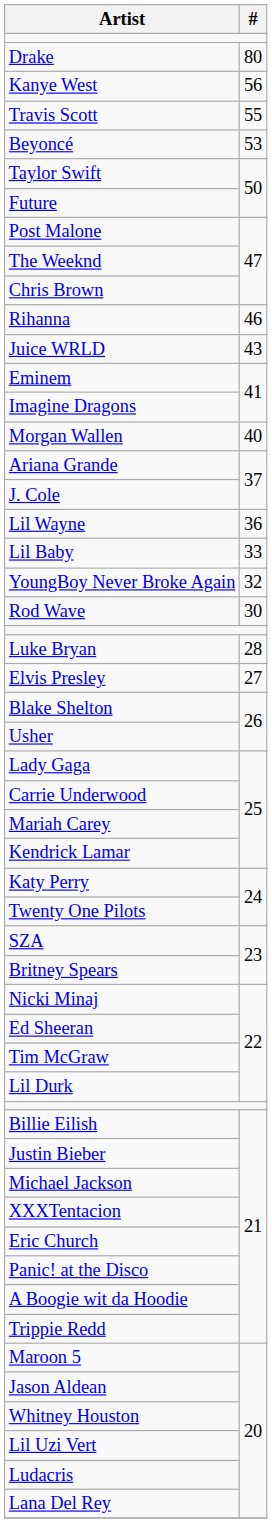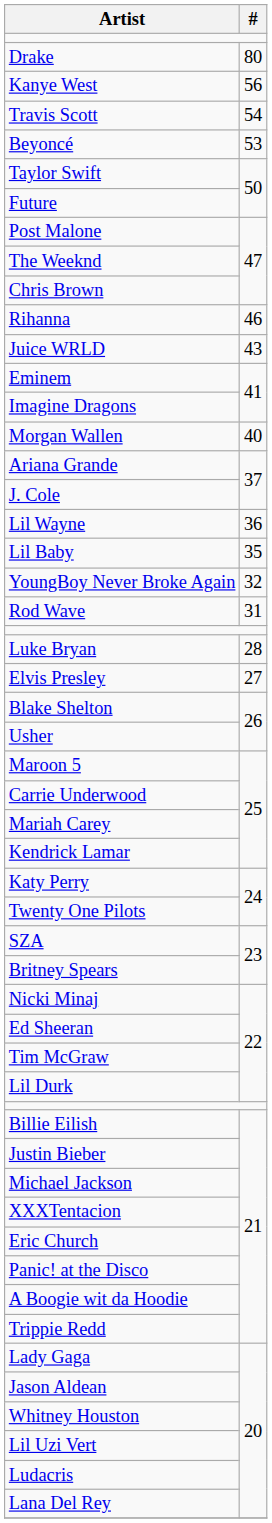(253, 115) 55 -> (253, 115) 54
(253, 552) 33 -> (253, 552) 35
(253, 611) 30 -> (253, 611) 31
(49, 765) Lady Gaga -> (45, 765) Maroon 5
(45, 1357) Maroon 5 -> (49, 1357) Lady Gaga
